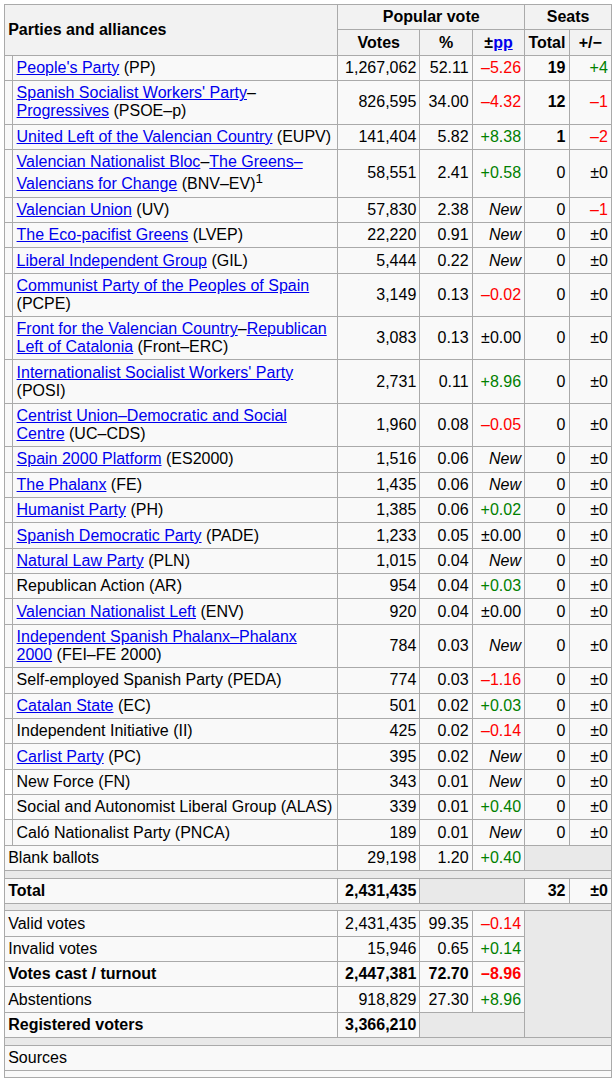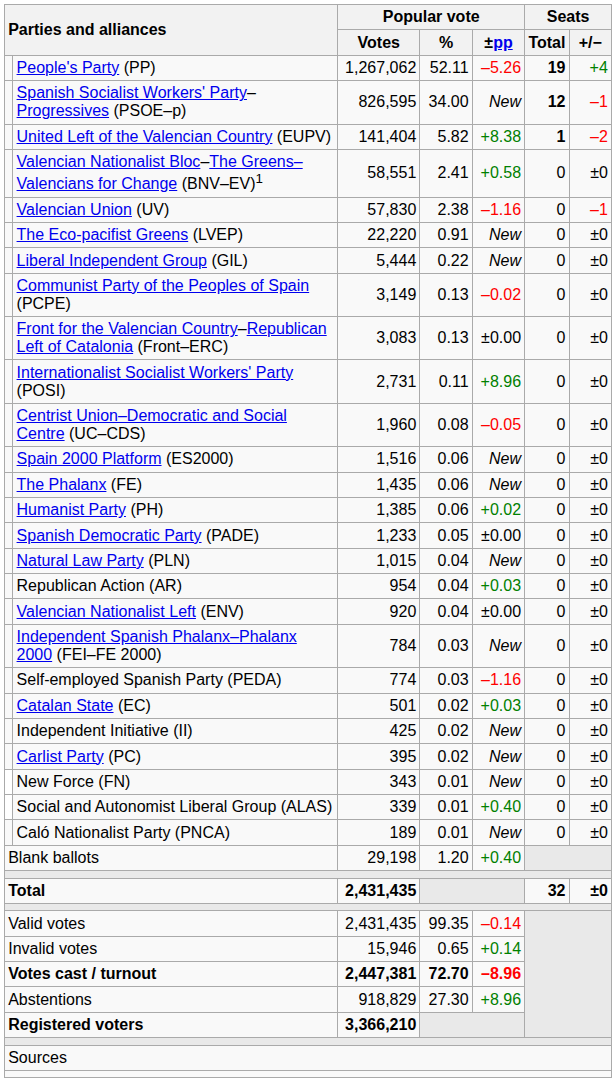(501, 102) –4.32 -> (505, 102) New
(505, 209) New -> (501, 209) –1.16
(501, 731) –0.14 -> (505, 731) New
